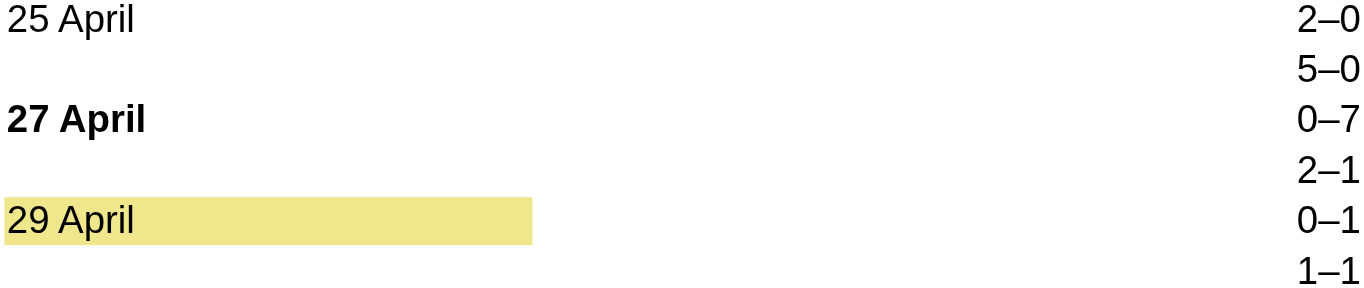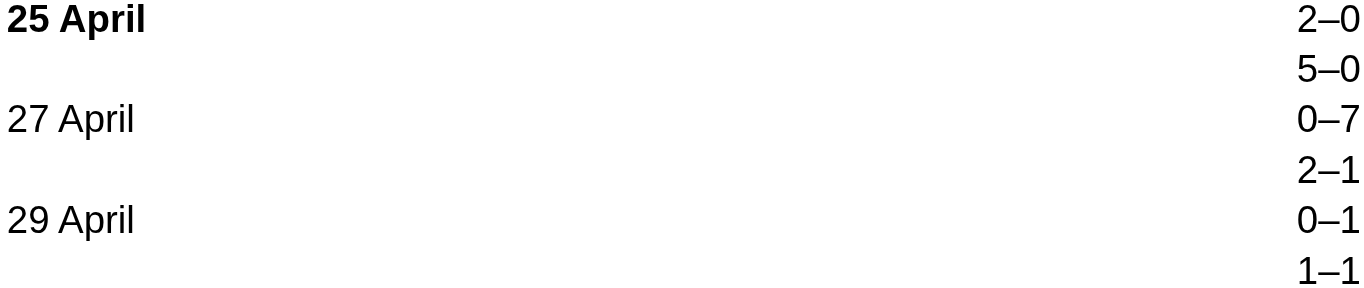(71, 18) normal -> (77, 18) bold
(77, 119) bold -> (71, 119) normal
(71, 220) khaki background -> (71, 220) no background
